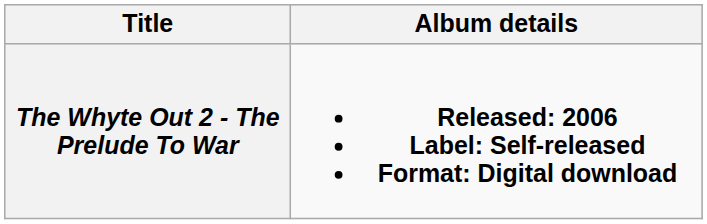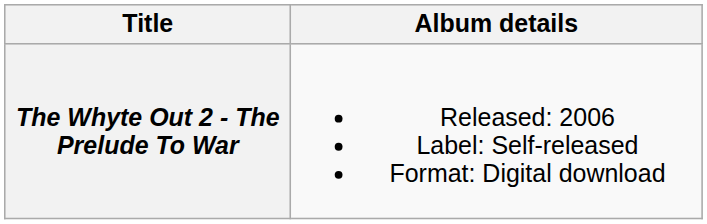(496, 145) bold -> (496, 145) normal
